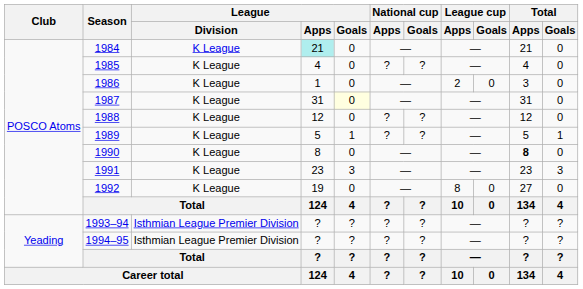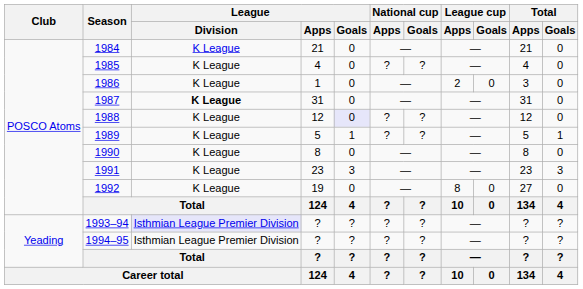(318, 48) paleturquoise background -> (318, 48) no background
(216, 100) normal -> (216, 100) bold
(352, 100) lightyellow background -> (352, 100) no background
(352, 118) no background -> (352, 118) lavender background
(526, 153) bold -> (526, 153) normal
(216, 223) no background -> (216, 223) lavender background
